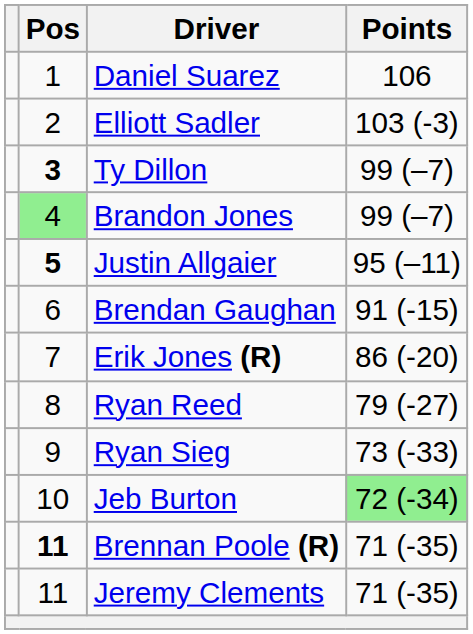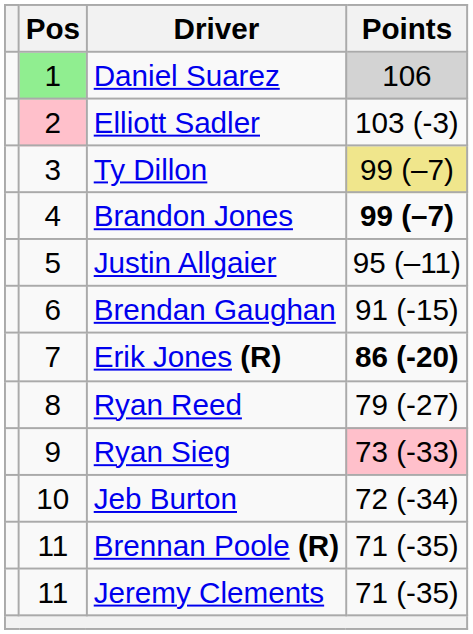(53, 76) no background -> (53, 76) lightgreen background
(407, 76) no background -> (407, 76) lightgrey background
(53, 122) no background -> (53, 122) pink background
(53, 169) bold -> (53, 169) normal
(407, 169) no background -> (407, 169) khaki background
(53, 216) lightgreen background -> (53, 216) no background
(407, 216) normal -> (407, 216) bold
(53, 263) bold -> (53, 263) normal
(407, 357) normal -> (407, 357) bold
(407, 451) no background -> (407, 451) pink background
(407, 498) lightgreen background -> (407, 498) no background
(53, 545) bold -> (53, 545) normal
